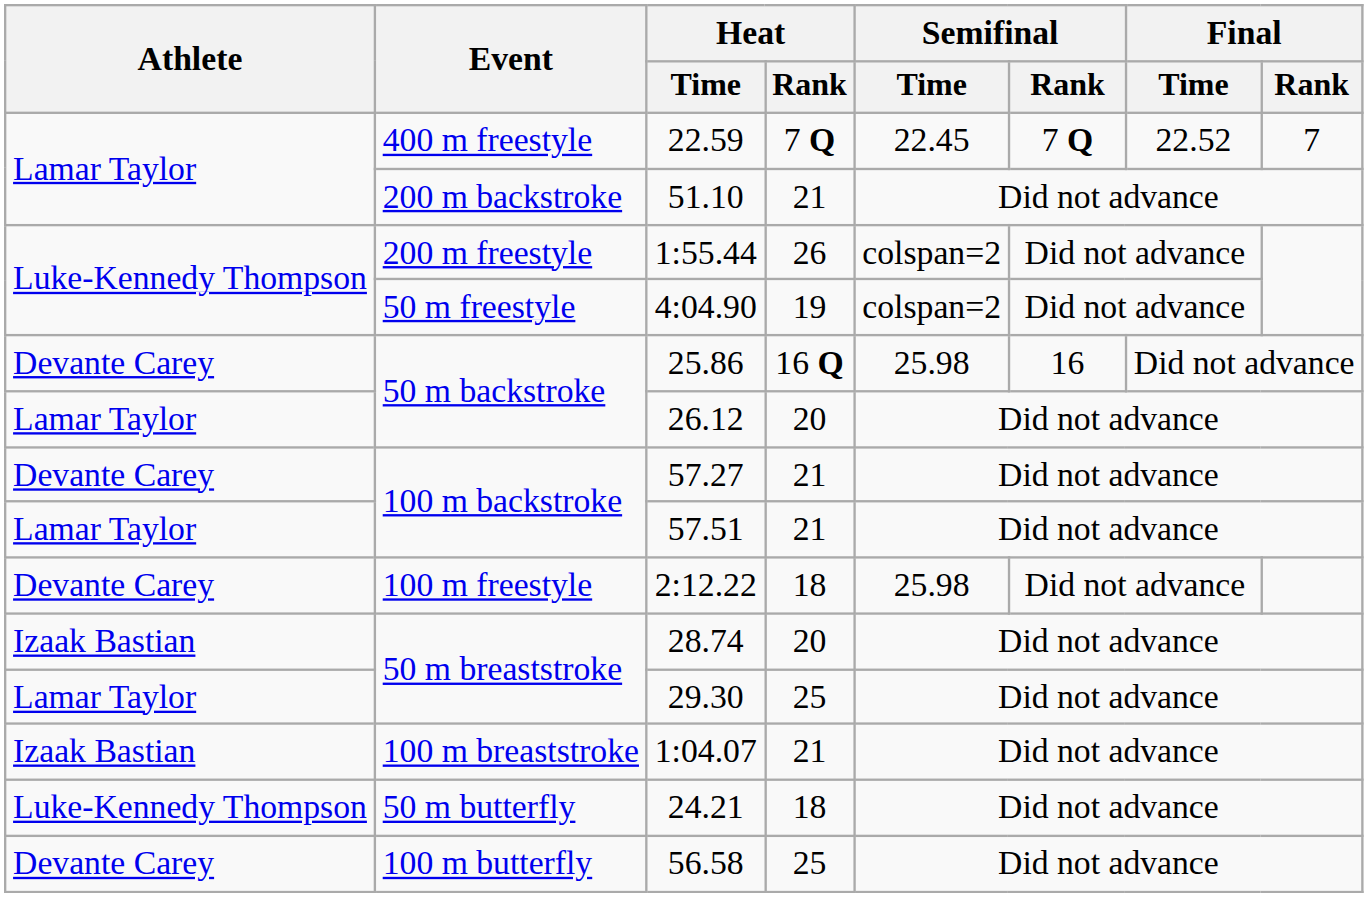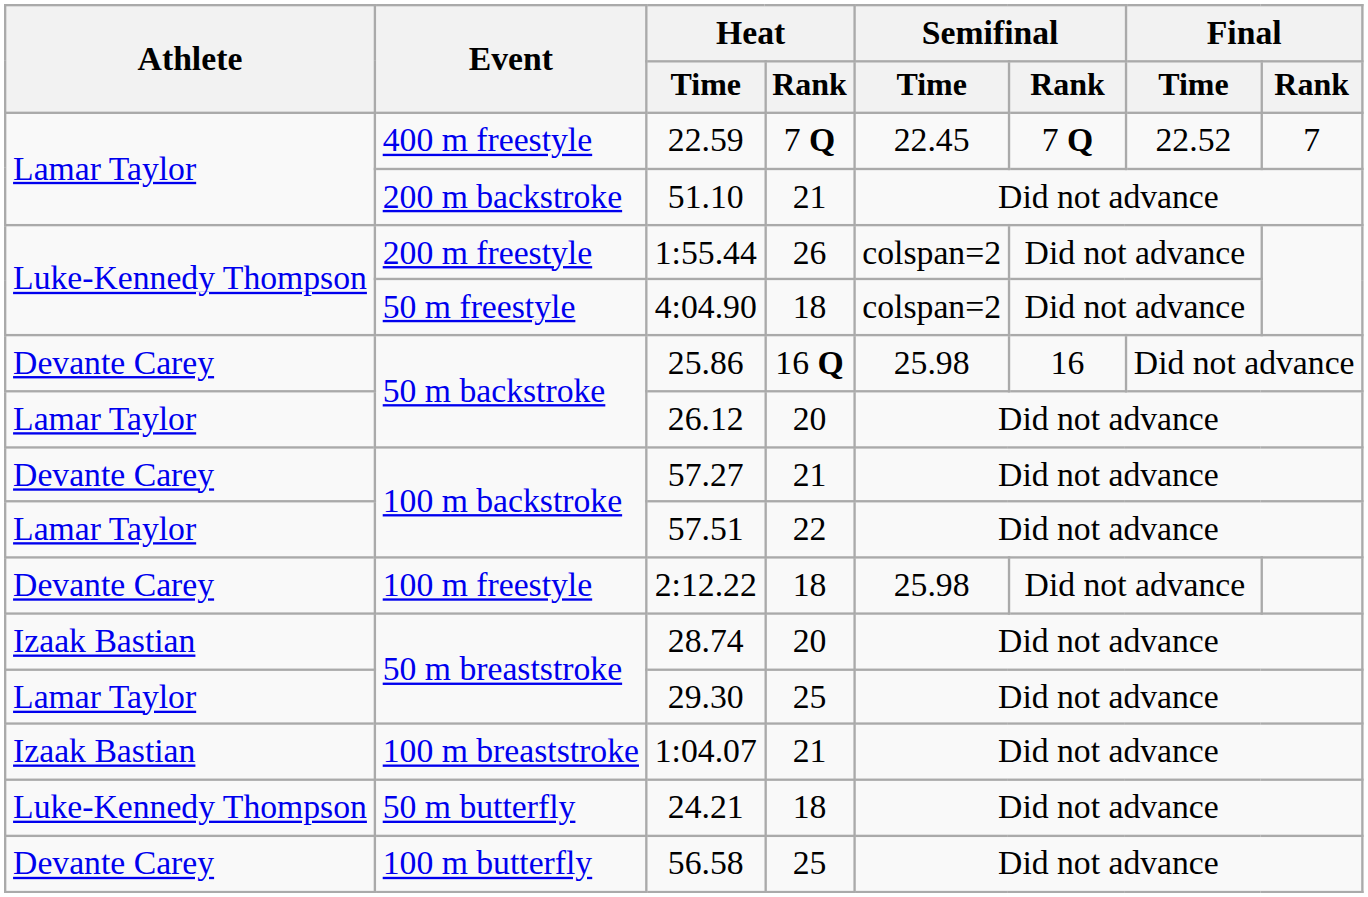(810, 307) 19 -> (810, 307) 18
(810, 529) 21 -> (810, 529) 22
